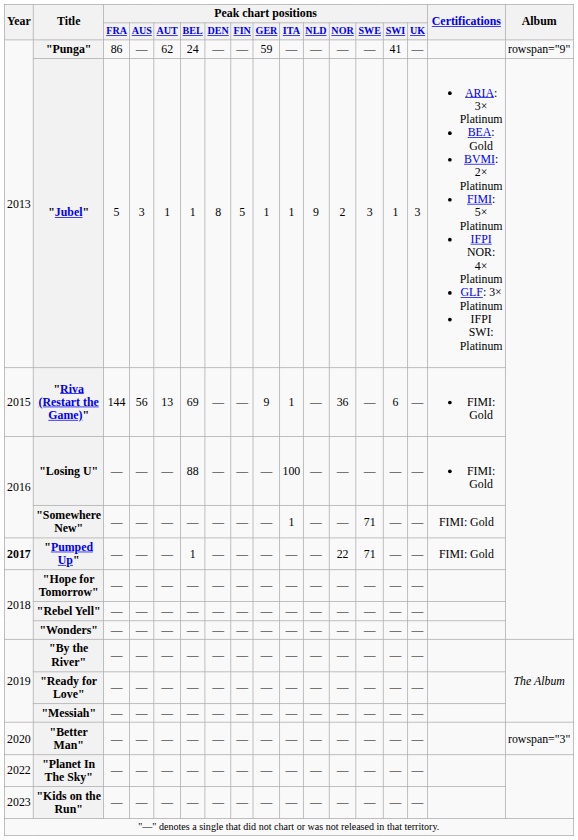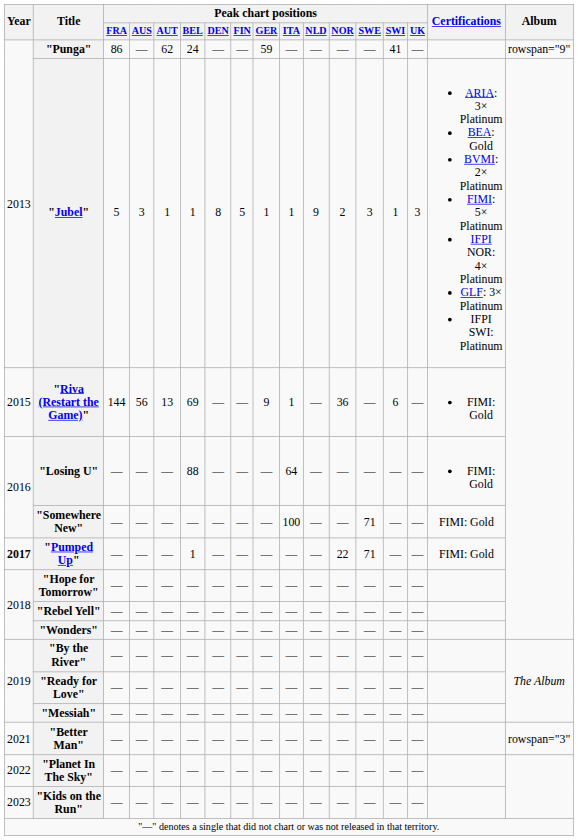(291, 471) 100 -> (291, 471) 64
(291, 521) 1 -> (291, 521) 100
(19, 738) 2020 -> (19, 738) 2021
